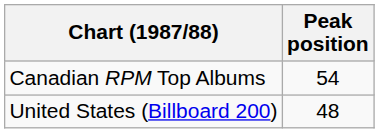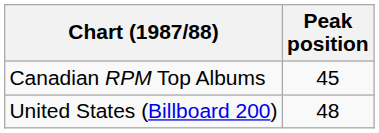(328, 77) 54 -> (328, 77) 45
